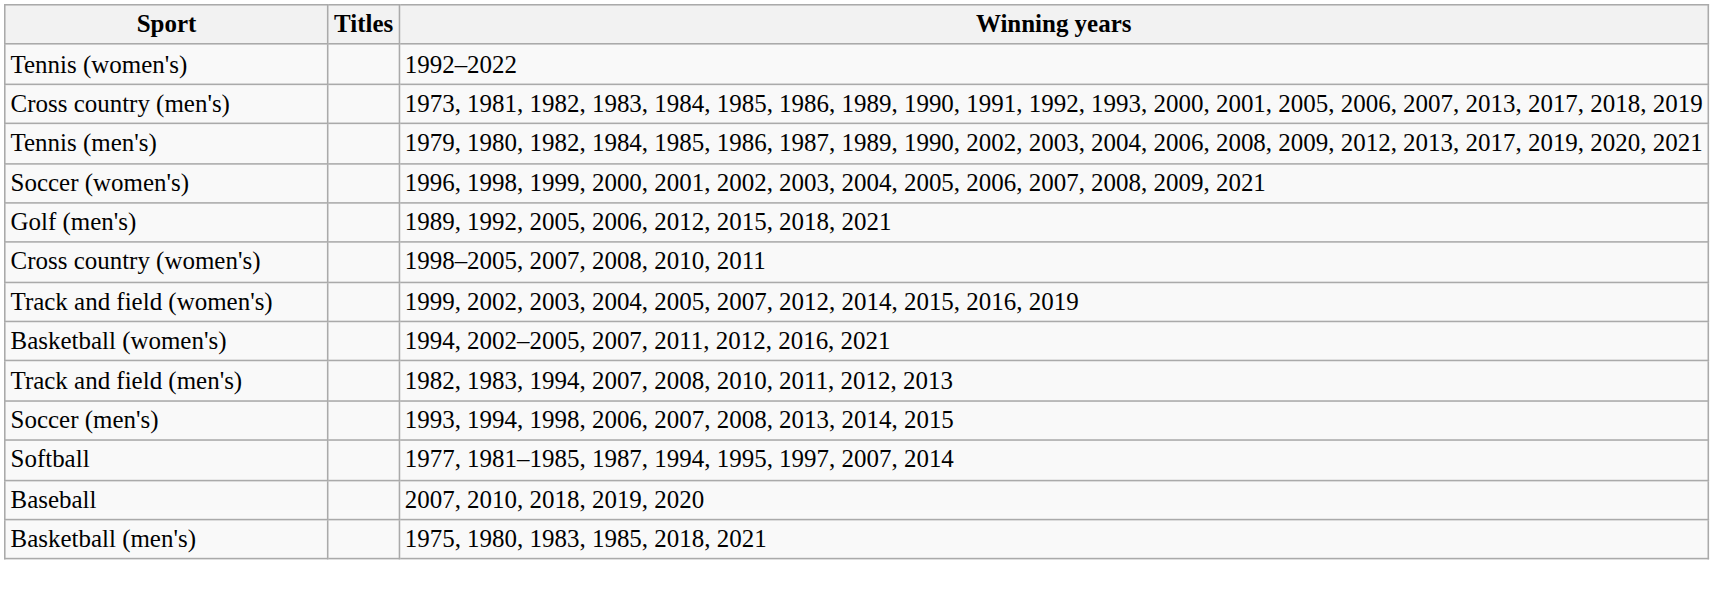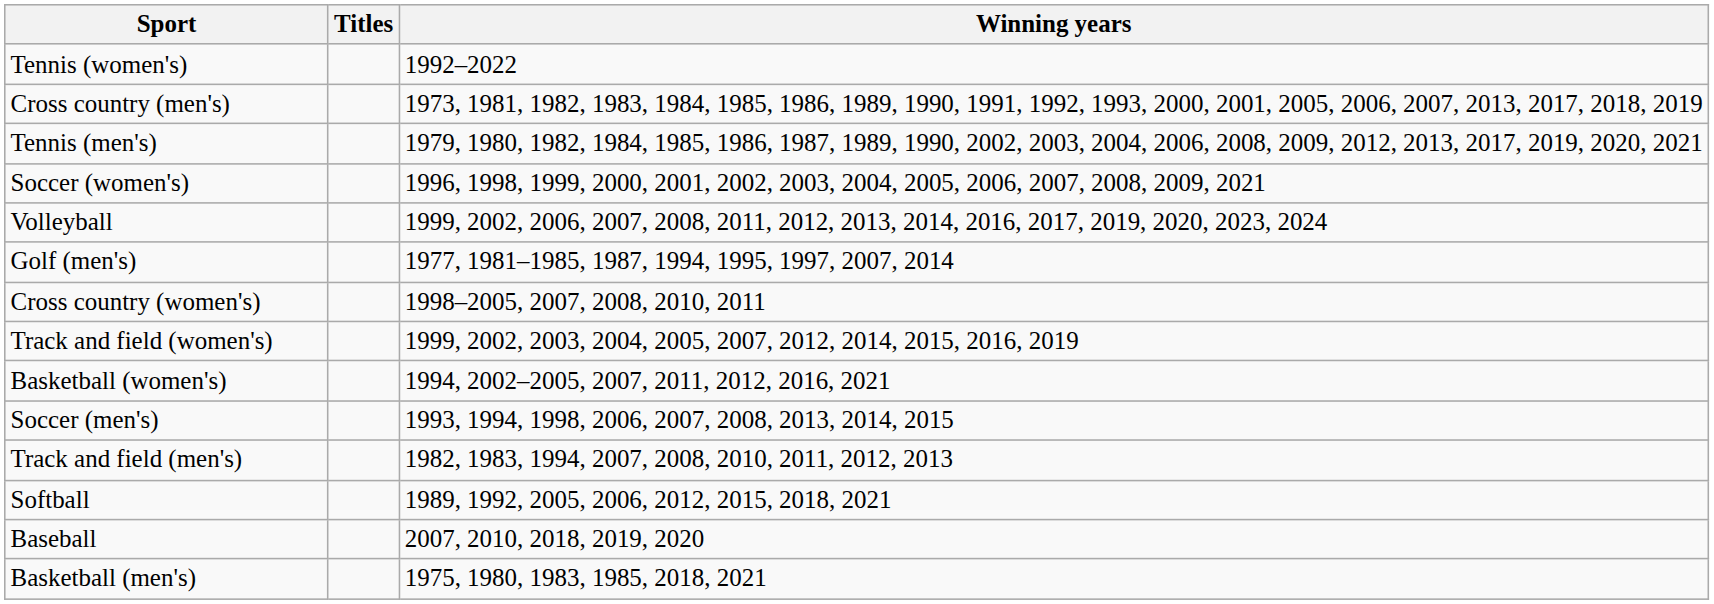+ row: (62, 222)
(648, 222) 1989, 1992, 2005, 2006, 2012, 2015, 2018, 2021 -> (679, 261) 1977, 1981–1985, 1987, 1994, 1995, 1997, 2007, 2014
rows swapped: (85, 420) <-> (126, 380)
(679, 459) 1977, 1981–1985, 1987, 1994, 1995, 1997, 2007, 2014 -> (648, 499) 1989, 1992, 2005, 2006, 2012, 2015, 2018, 2021
